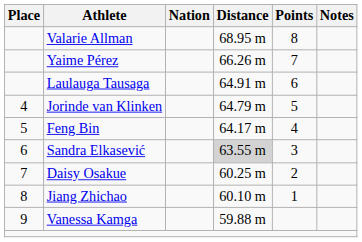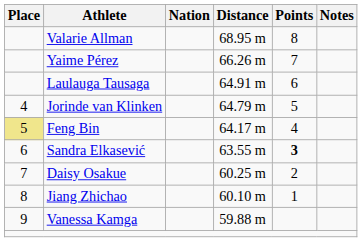(24, 128) no background -> (24, 128) khaki background
(243, 151) lightgrey background -> (243, 151) no background
(294, 151) normal -> (294, 151) bold
